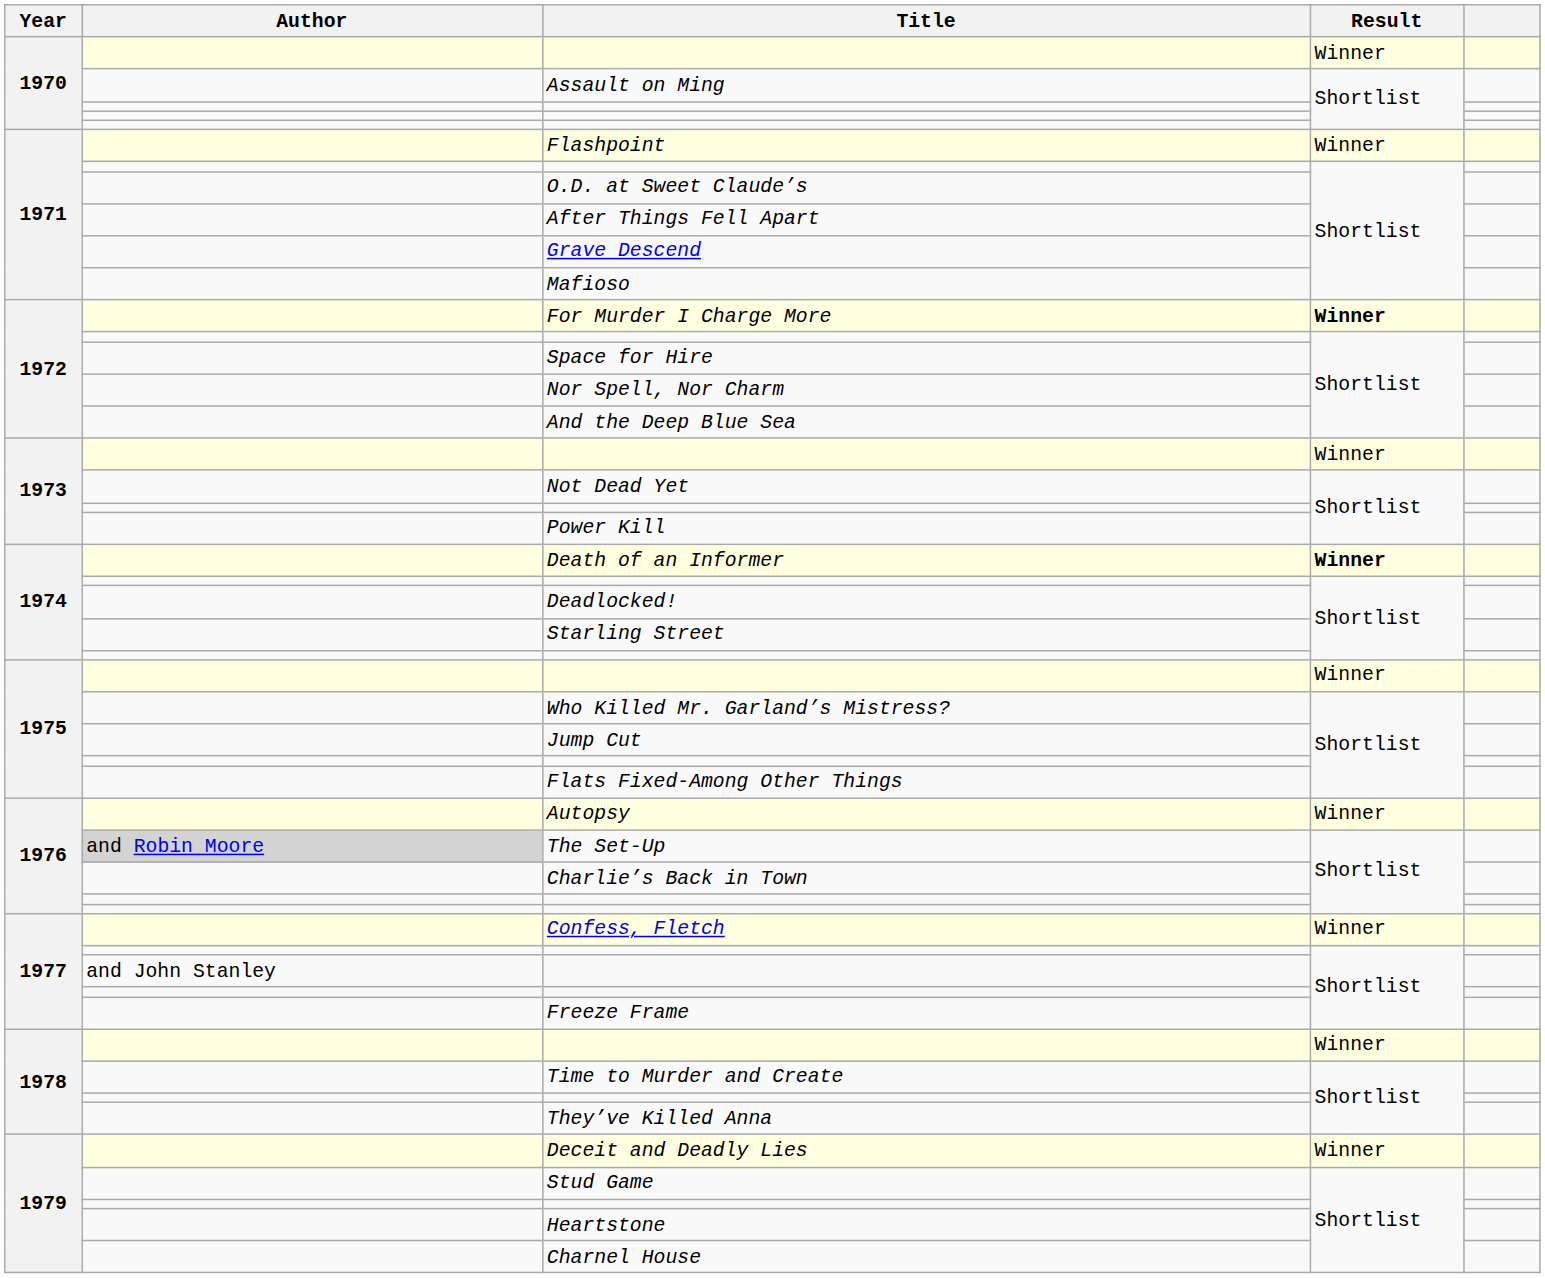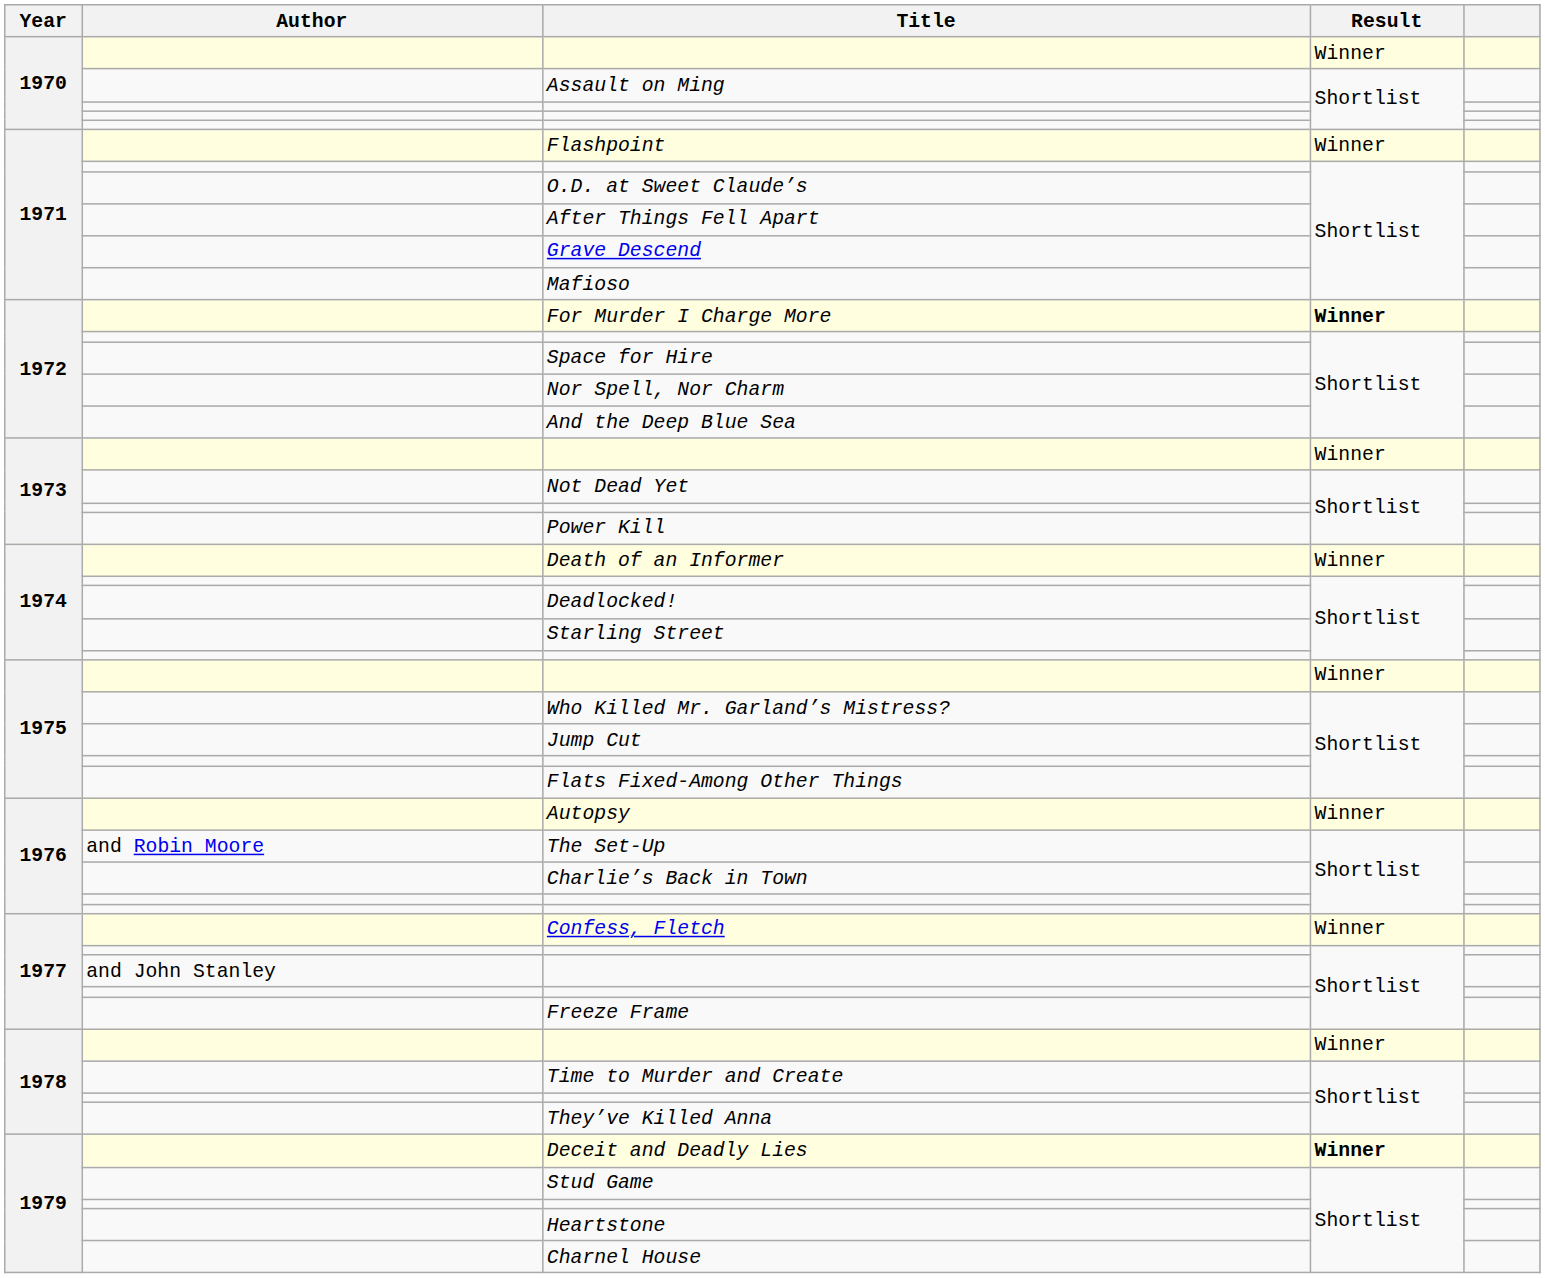(1350, 560) bold -> (1350, 560) normal
(175, 846) lightgrey background -> (175, 846) no background
(1350, 1151) normal -> (1350, 1151) bold
